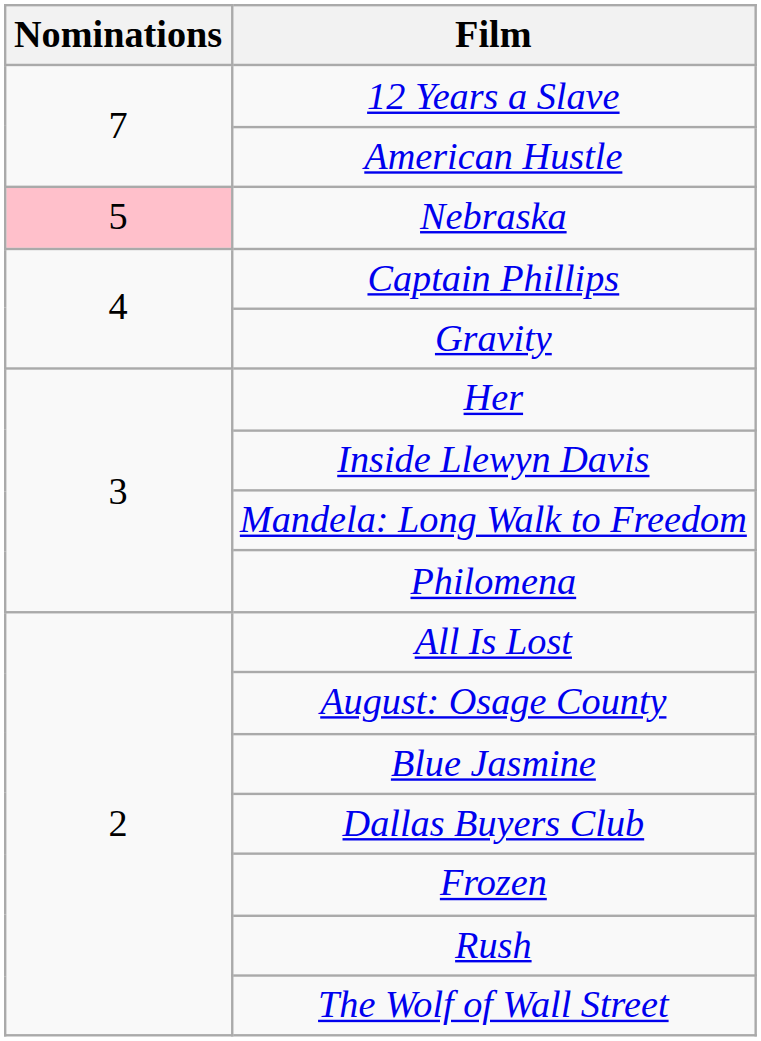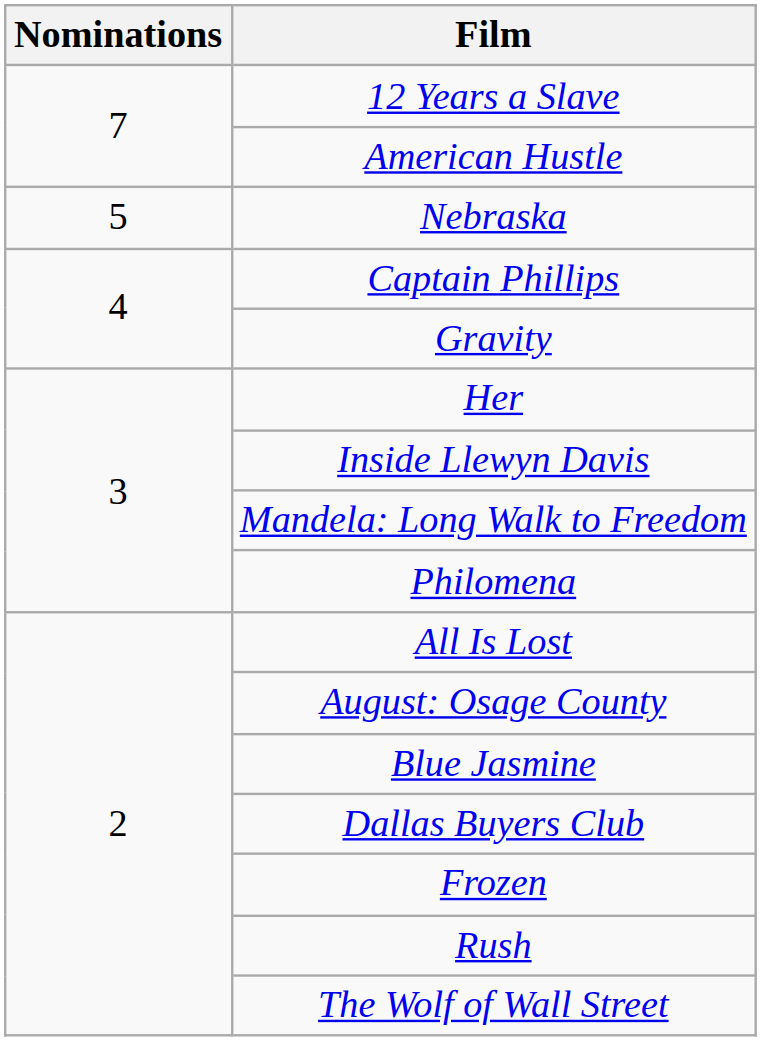(118, 216) pink background -> (118, 216) no background
